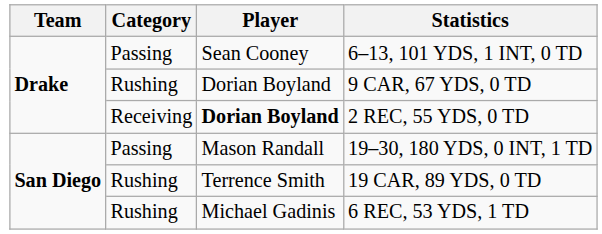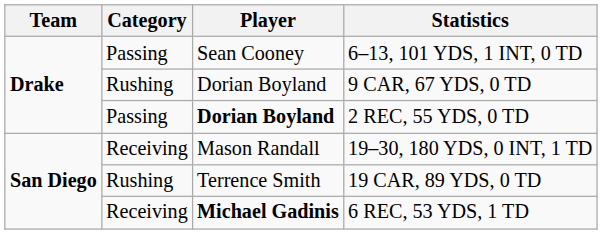(151, 116) Receiving -> (137, 116) Passing
(141, 148) Passing -> (147, 148) Receiving
(144, 212) Rushing -> (147, 212) Receiving
(268, 212) normal -> (268, 212) bold
